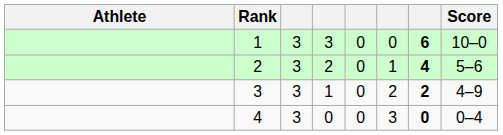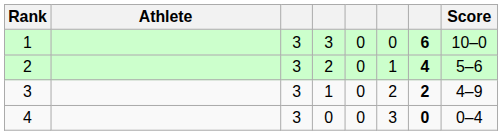columns swapped: (258, 17) <-> (120, 17)
